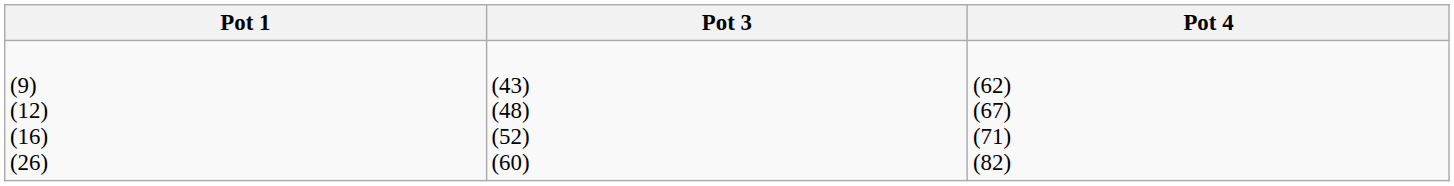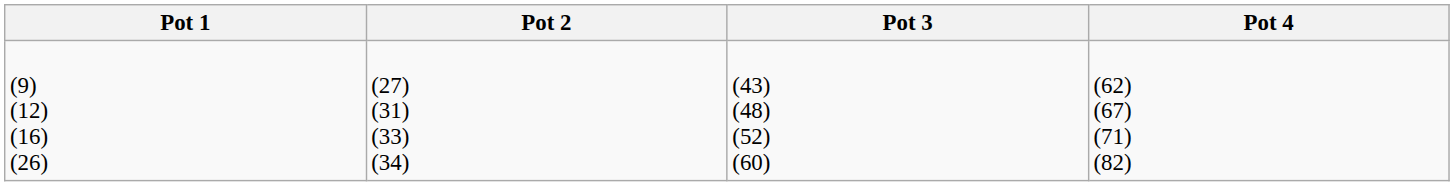+ column: (546, 22)
